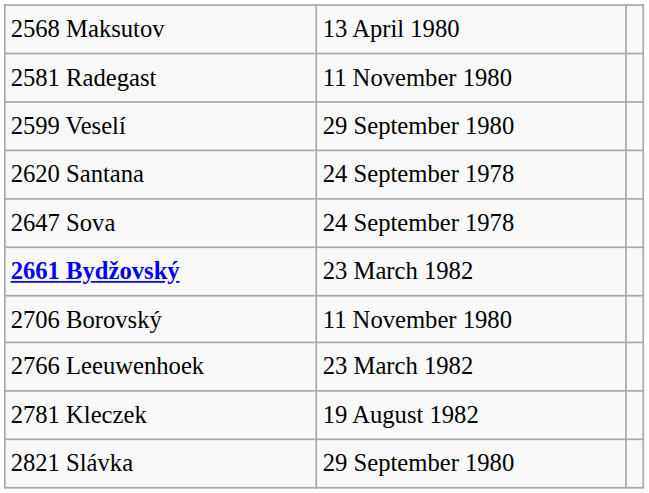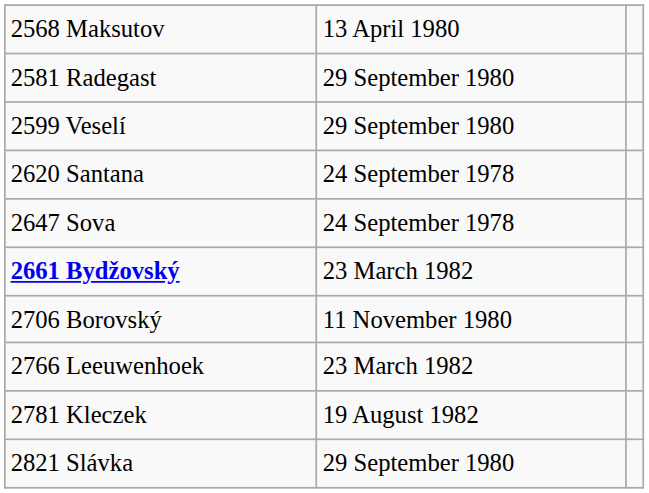(417, 77) 11 November 1980 -> (419, 77) 29 September 1980
